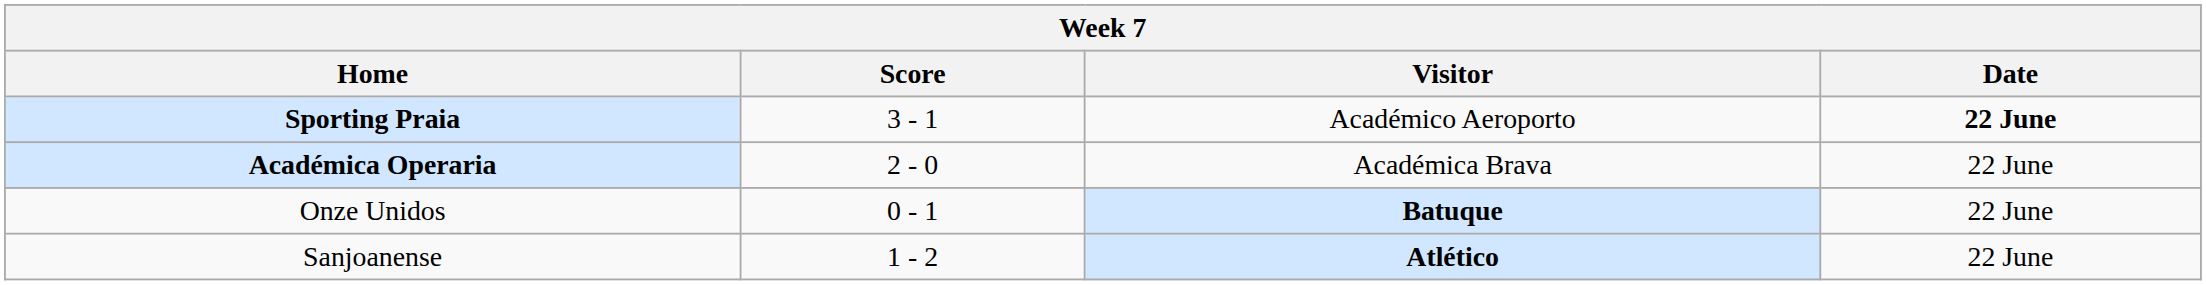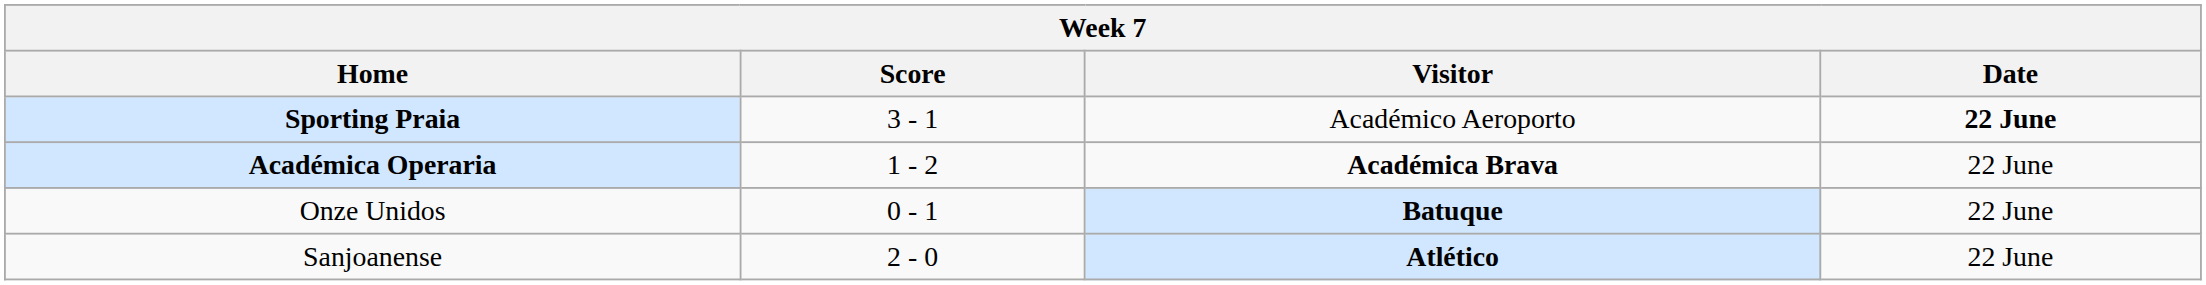(913, 165) 2 - 0 -> (913, 165) 1 - 2
(1453, 165) normal -> (1453, 165) bold
(913, 256) 1 - 2 -> (913, 256) 2 - 0
